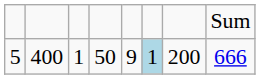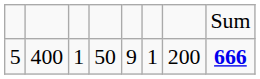(152, 56) lightblue background -> (152, 56) no background
(230, 56) normal -> (230, 56) bold
